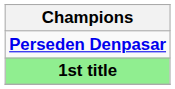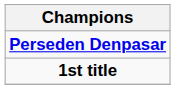(88, 71) lightgreen background -> (88, 71) no background
